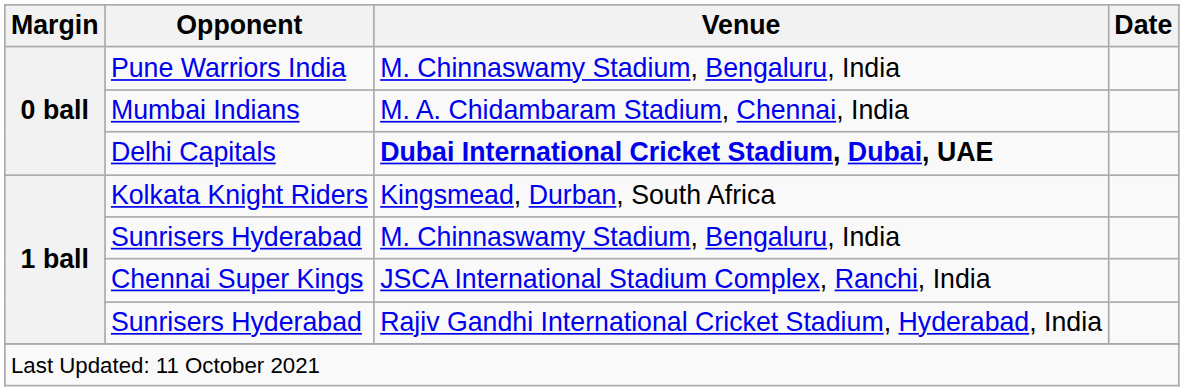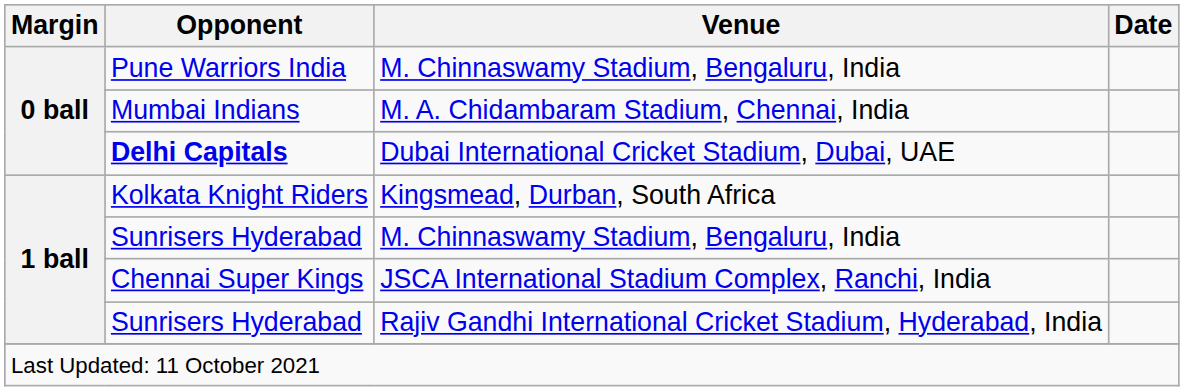(193, 152) normal -> (199, 152) bold
(687, 152) bold -> (668, 152) normal
